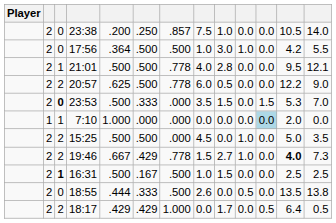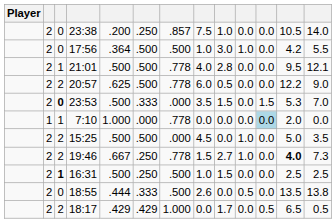(180, 120) .000 -> (180, 120) .778
(147, 156) .429 -> (147, 156) .250
(147, 174) .167 -> (147, 174) .250
(294, 209) 6.4 -> (294, 209) 6.5
